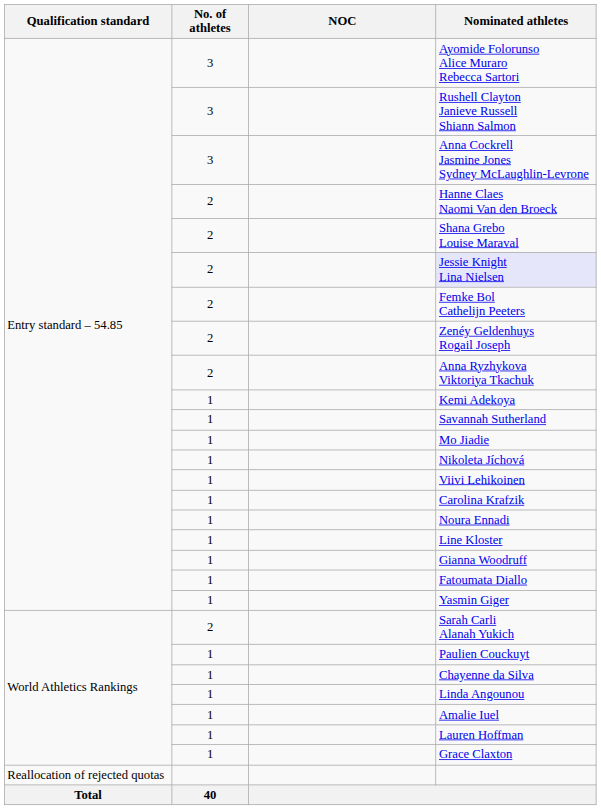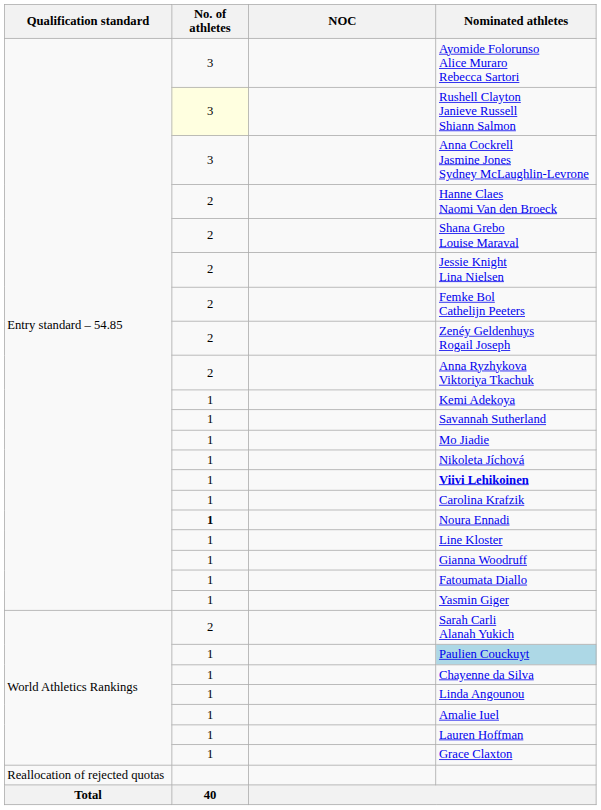(210, 111) no background -> (210, 111) lightyellow background
(473, 269) lavender background -> (473, 269) no background
(482, 480) normal -> (484, 480) bold
(210, 520) normal -> (210, 520) bold
(484, 654) no background -> (484, 654) lightblue background
